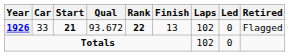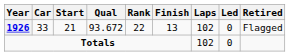(70, 28) bold -> (70, 28) normal
(139, 28) bold -> (139, 28) normal
